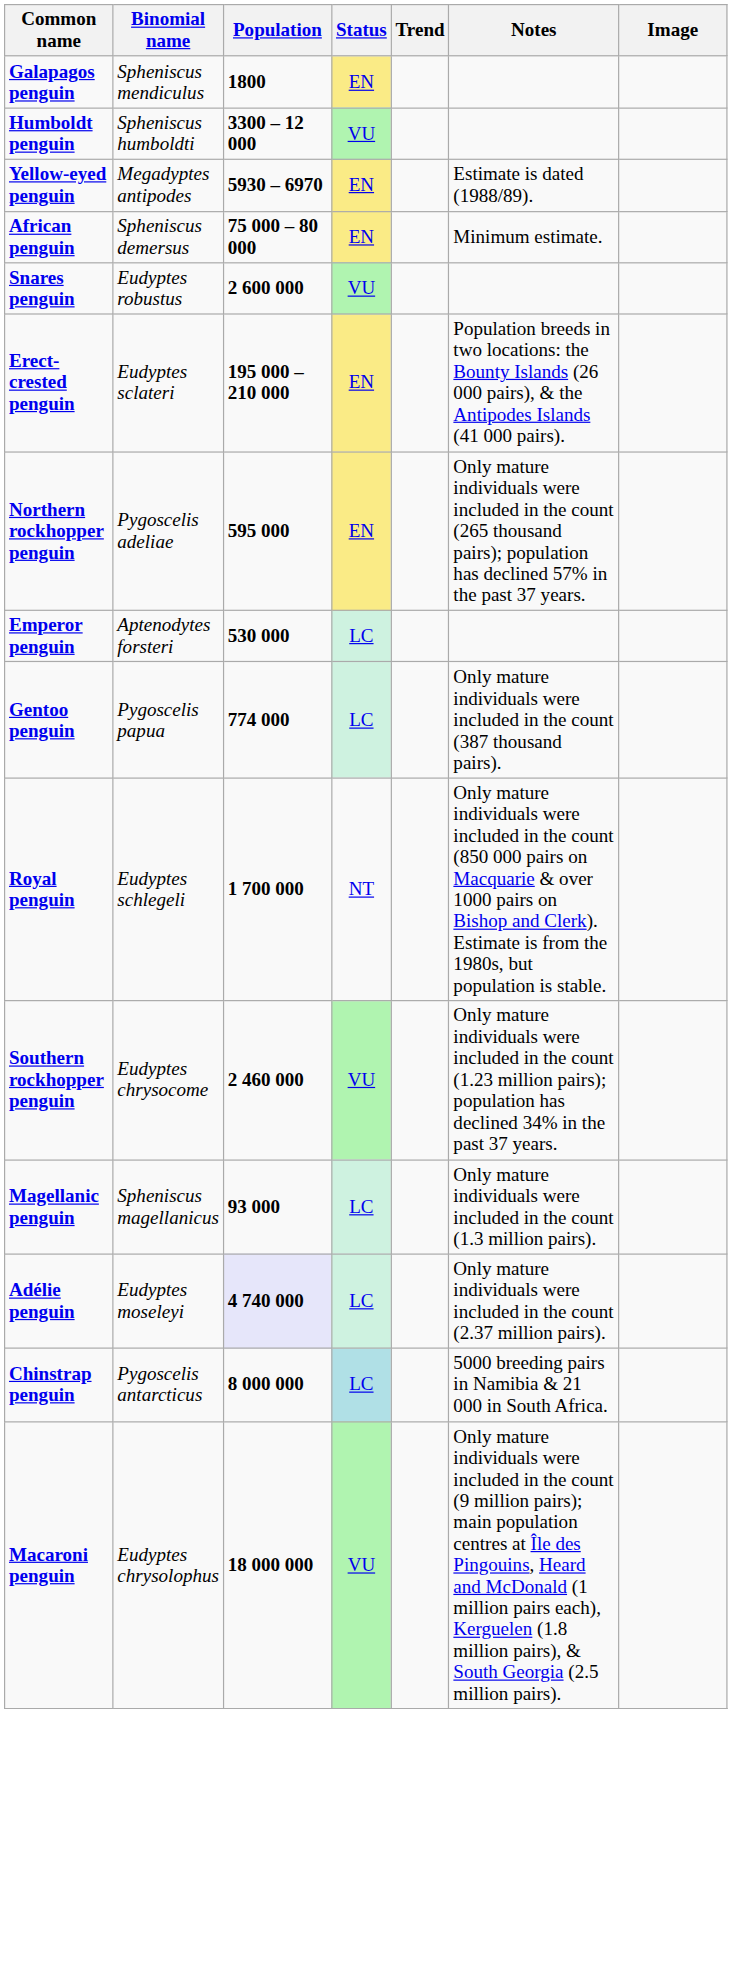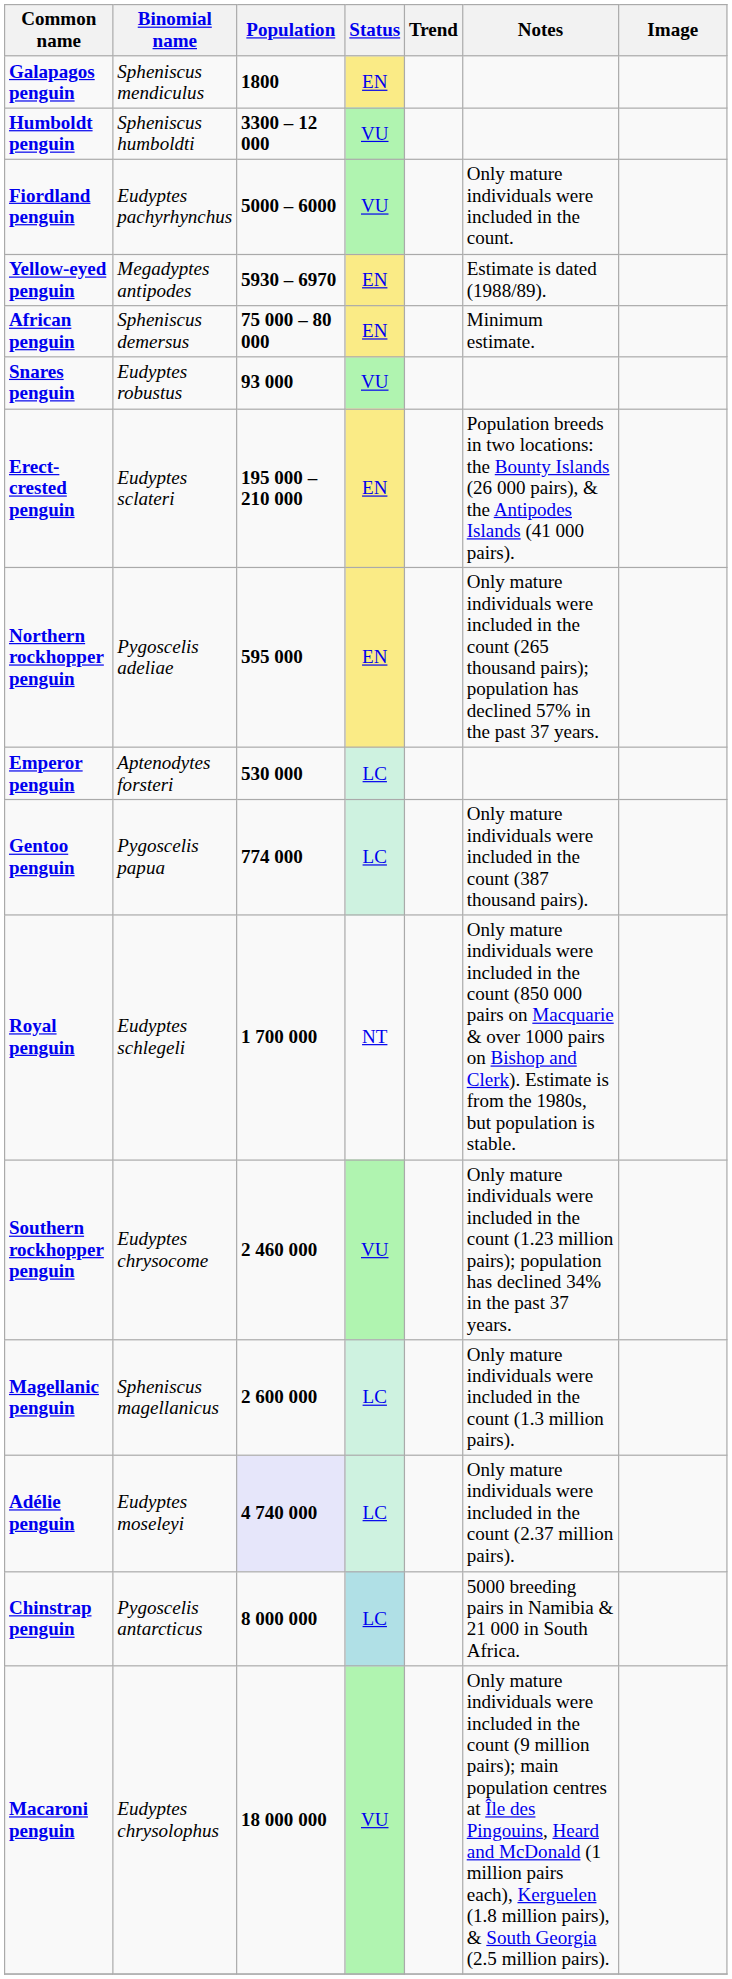+ row: (50, 206)
(266, 288) 2 600 000 -> (267, 382) 93 000
(254, 1206) 93 000 -> (279, 1397) 2 600 000
